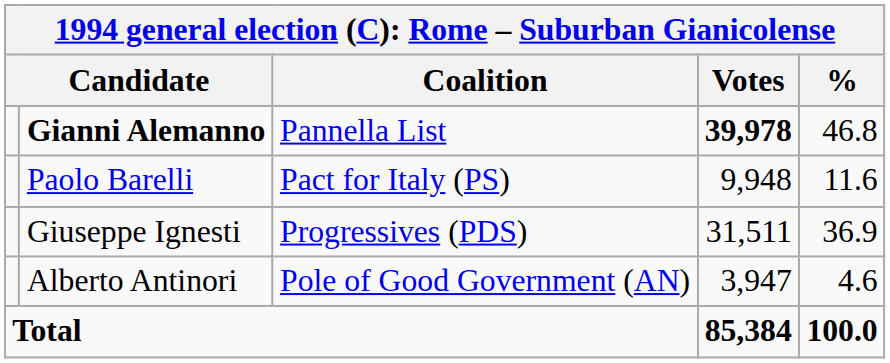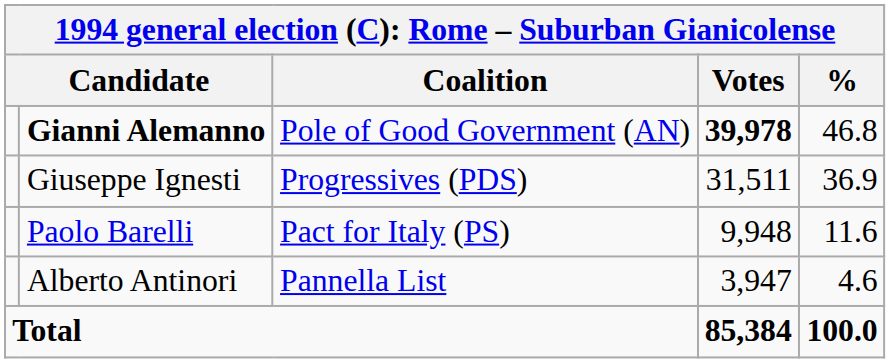(363, 130) Pannella List -> (485, 130) Pole of Good Government (AN)
rows swapped: (134, 230) <-> (110, 180)
(485, 280) Pole of Good Government (AN) -> (363, 280) Pannella List
